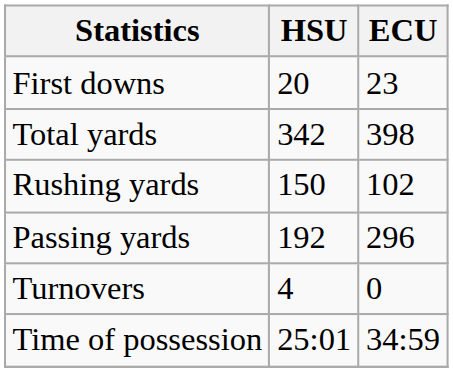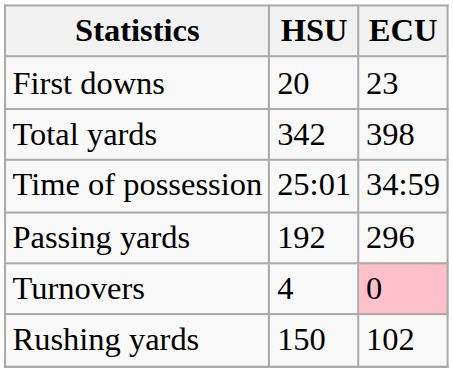rows swapped: (106, 185) <-> (137, 339)
(374, 288) no background -> (374, 288) pink background
